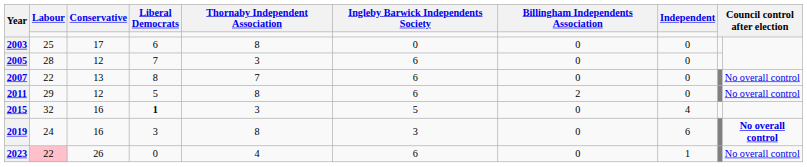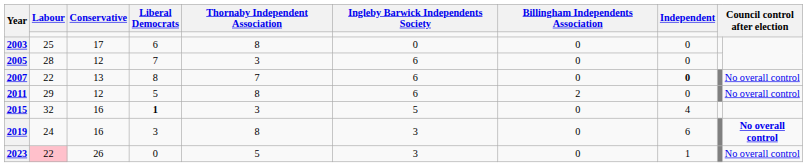(687, 77) normal -> (687, 77) bold
(257, 154) 4 -> (257, 154) 5
(415, 154) 6 -> (415, 154) 3
